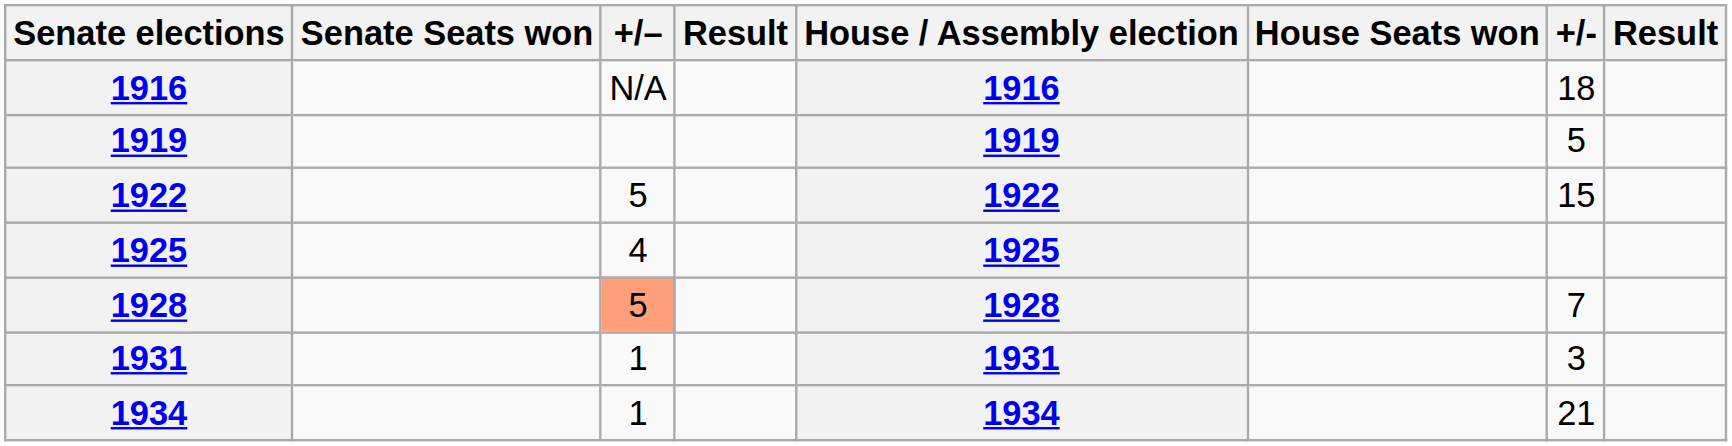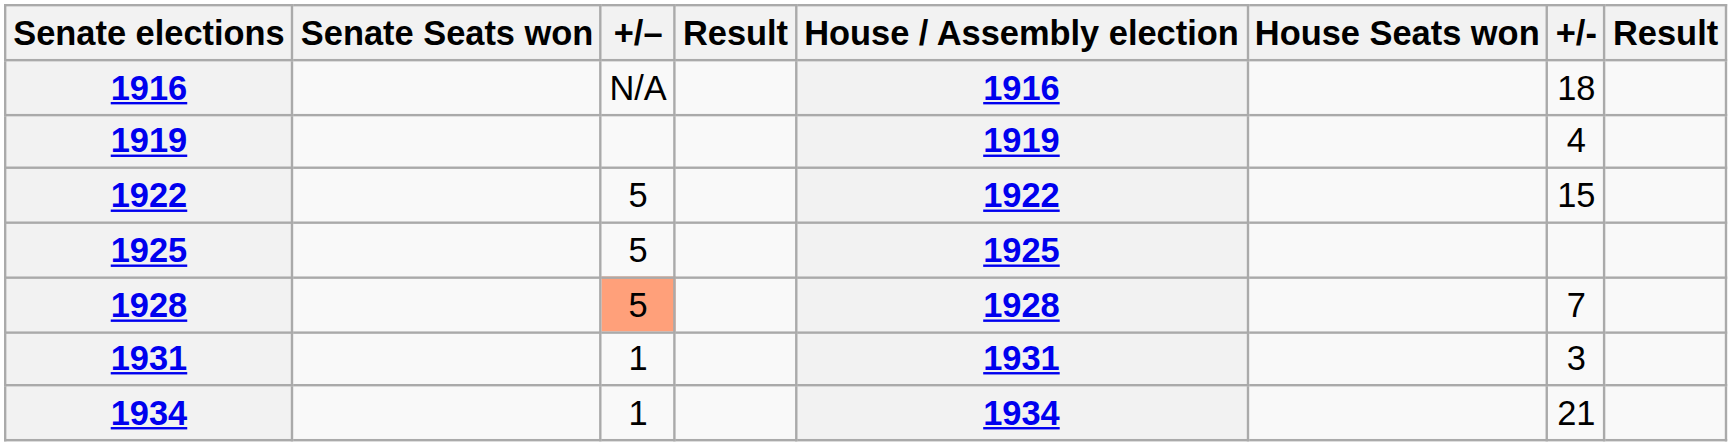(1576, 142) 5 -> (1576, 142) 4
(638, 250) 4 -> (638, 250) 5
